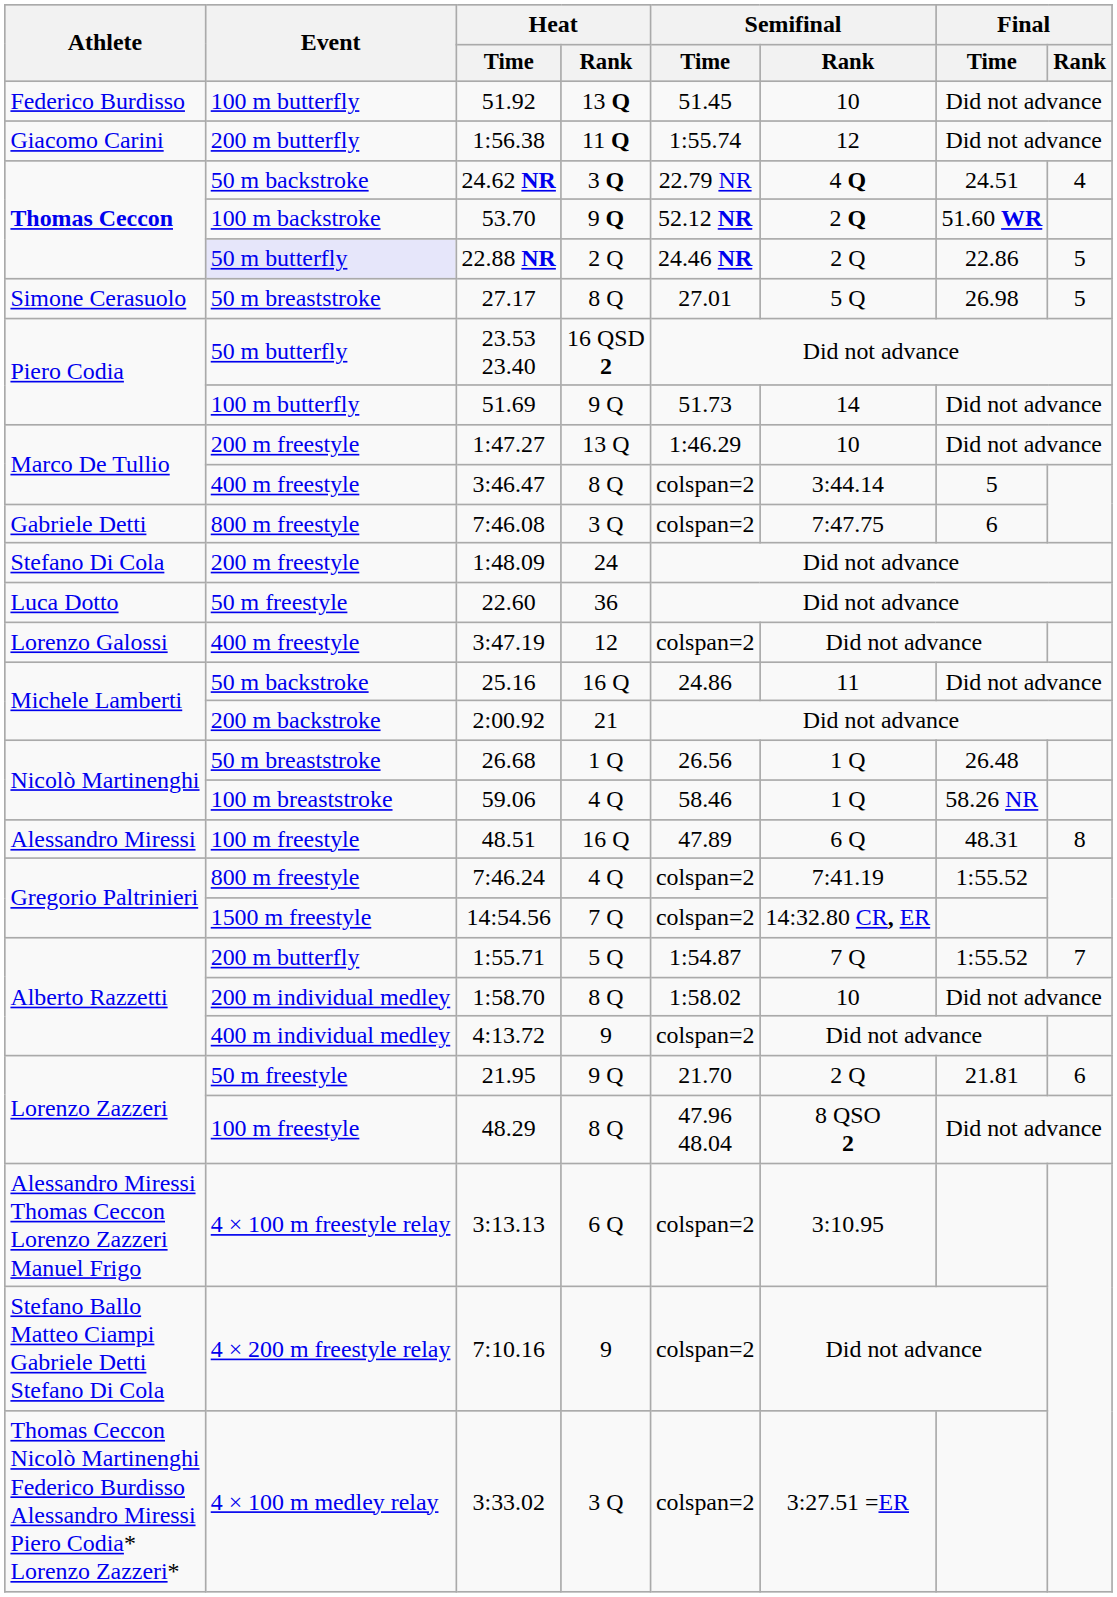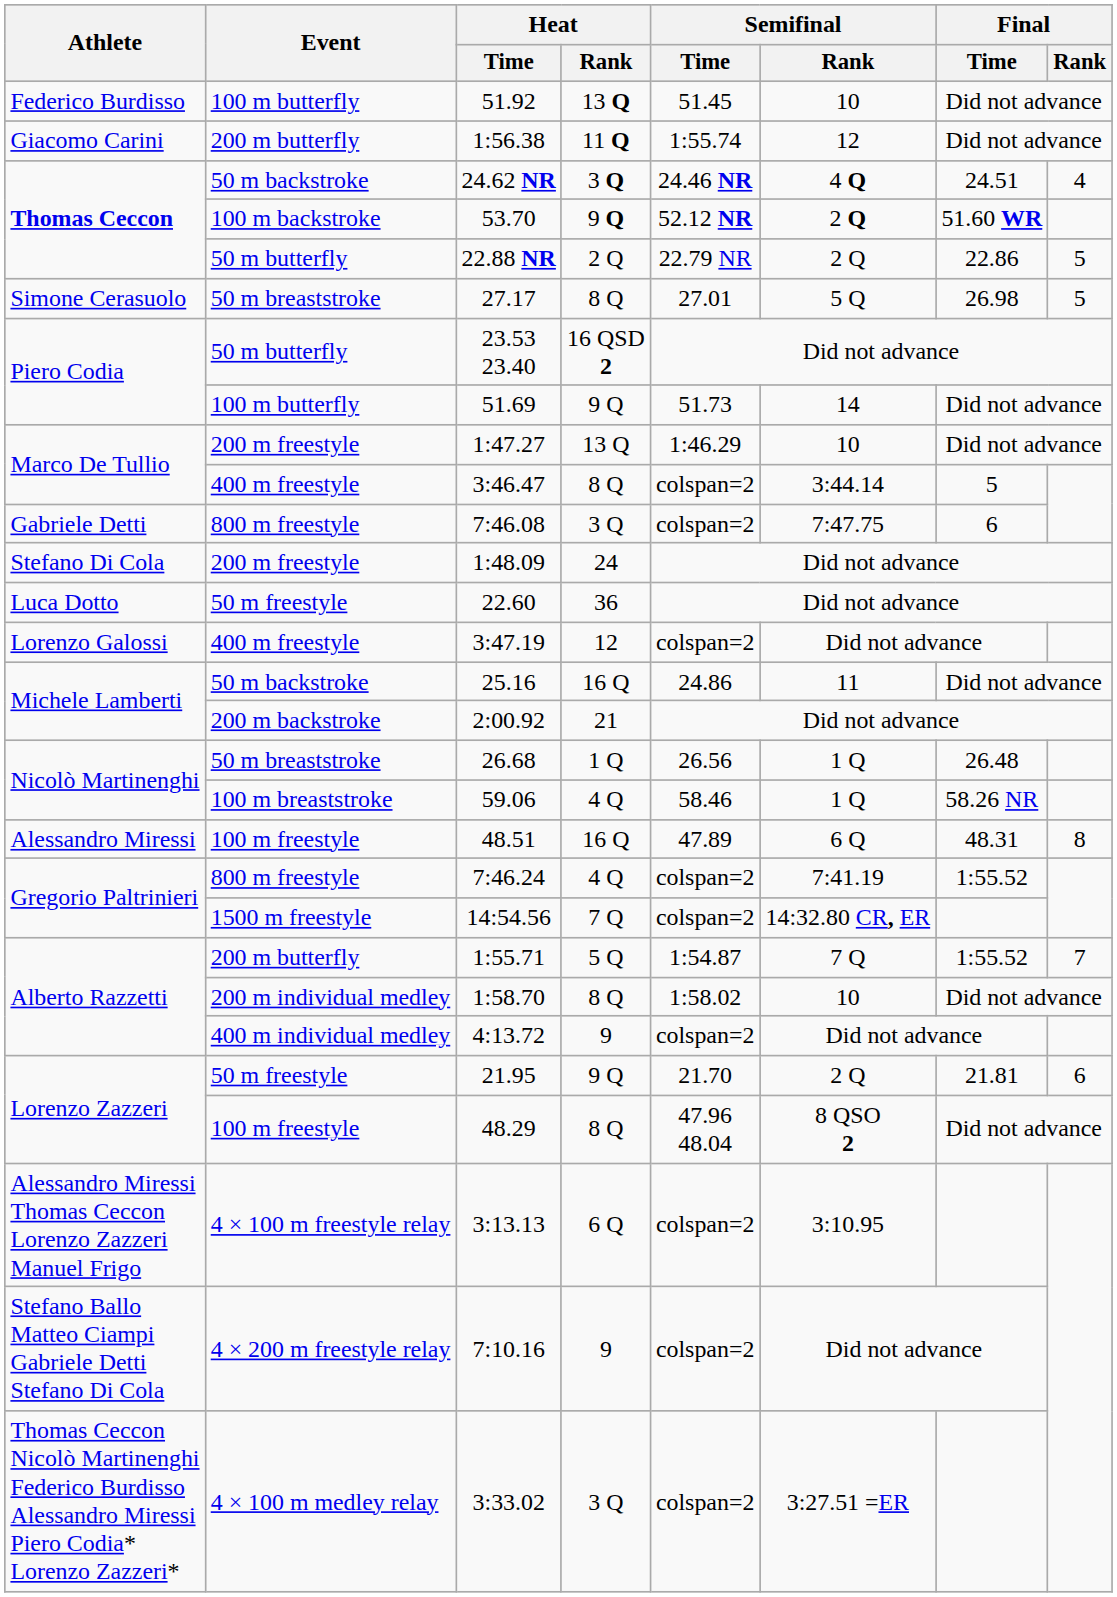(705, 180) 22.79 NR -> (705, 180) 24.46 NR
(279, 259) lavender background -> (279, 259) no background
(705, 259) 24.46 NR -> (705, 259) 22.79 NR
